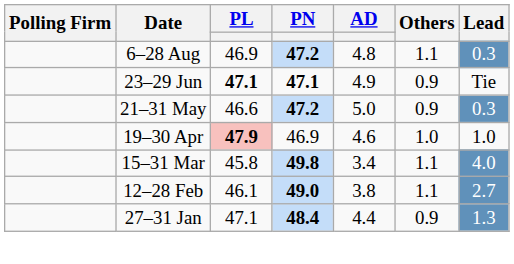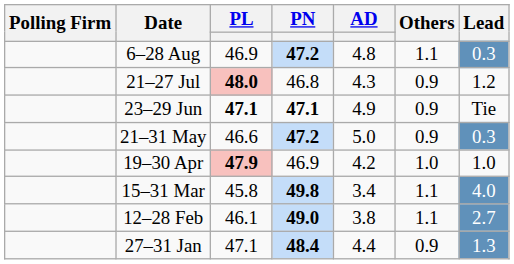+ row: (163, 82)
(364, 136) 4.6 -> (364, 163) 4.2
